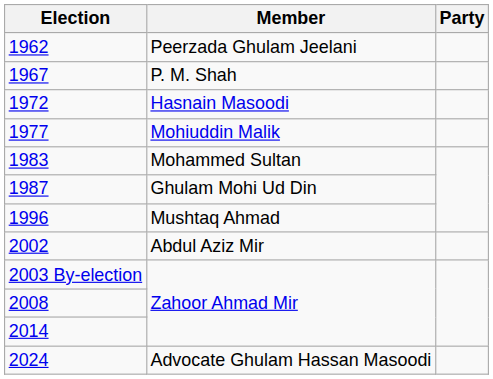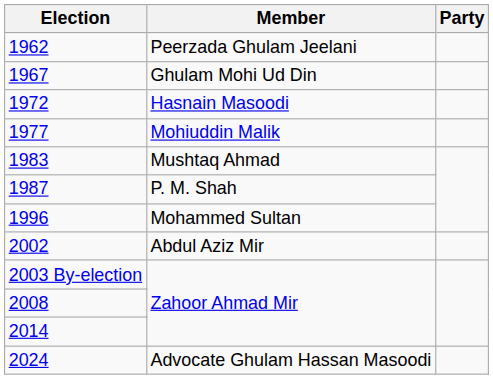(194, 75) P. M. Shah -> (234, 75) Ghulam Mohi Ud Din
(226, 160) Mohammed Sultan -> (215, 160) Mushtaq Ahmad
(234, 189) Ghulam Mohi Ud Din -> (194, 189) P. M. Shah
(215, 217) Mushtaq Ahmad -> (226, 217) Mohammed Sultan
